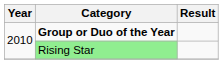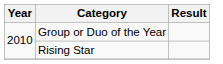(106, 31) bold -> (102, 31) normal
(66, 50) lightgreen background -> (66, 50) no background
